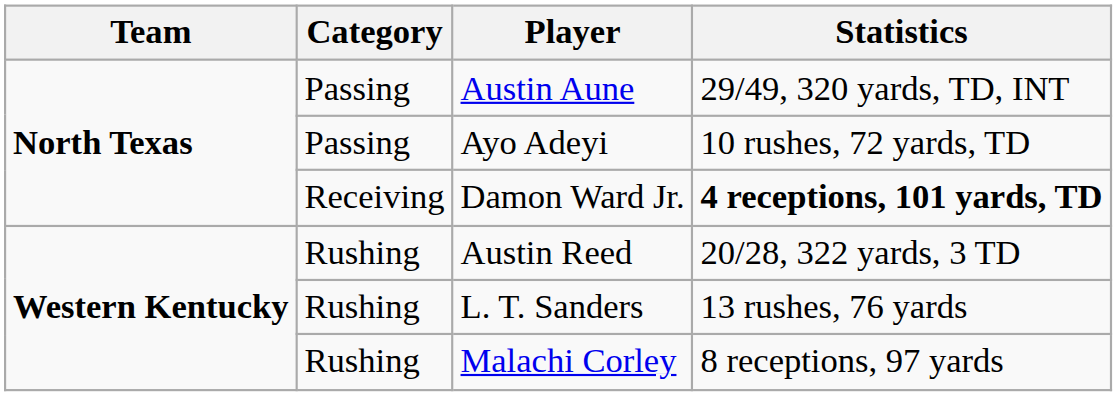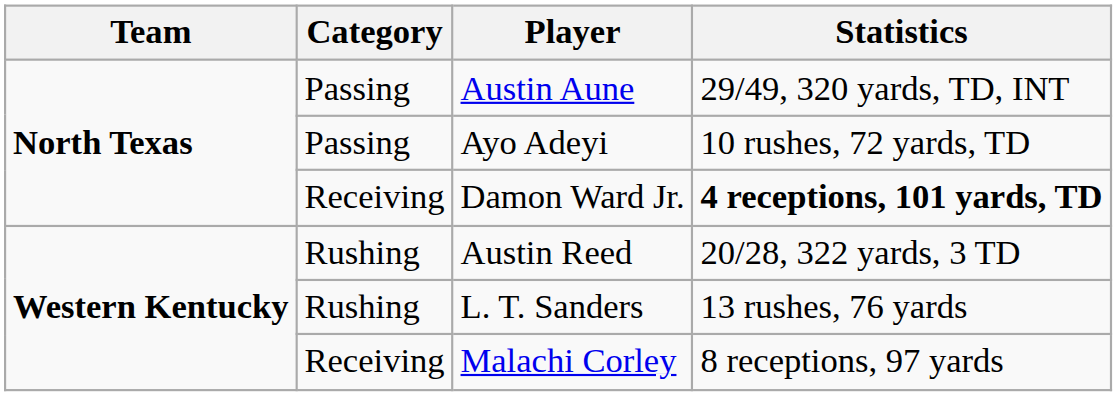(362, 361) Rushing -> (375, 361) Receiving
